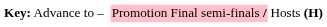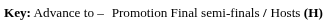(189, 13) pink background -> (189, 13) no background
